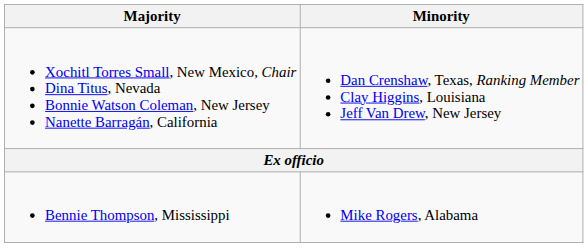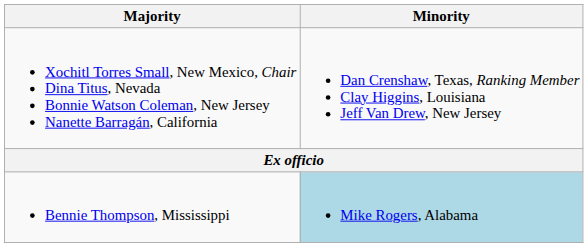(441, 215) no background -> (441, 215) lightblue background
